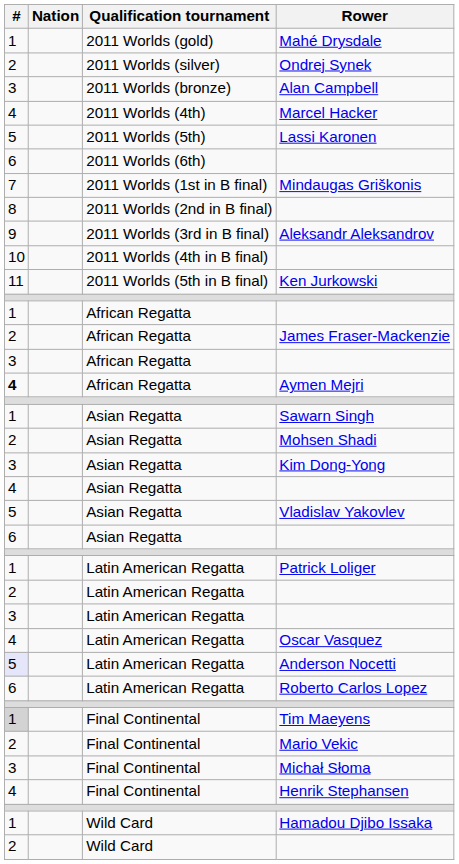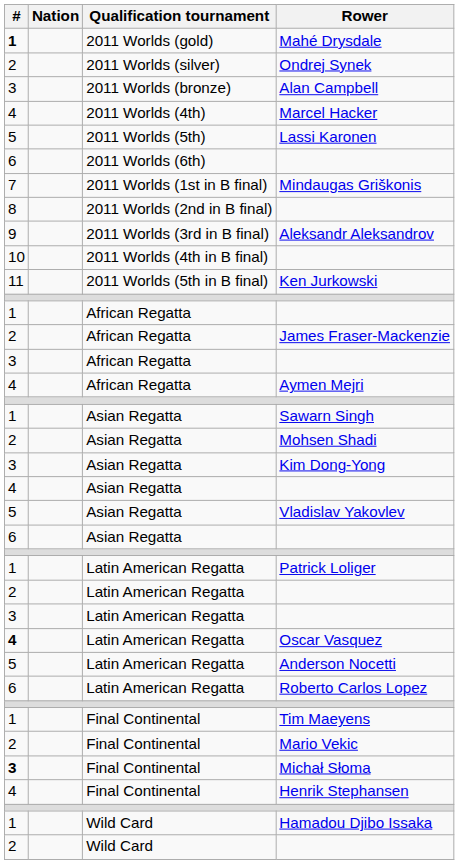(12, 40) normal -> (12, 40) bold
(12, 385) bold -> (12, 385) normal
(12, 640) normal -> (12, 640) bold
(12, 664) lavender background -> (12, 664) no background
(12, 719) lightgrey background -> (12, 719) no background
(12, 767) normal -> (12, 767) bold
